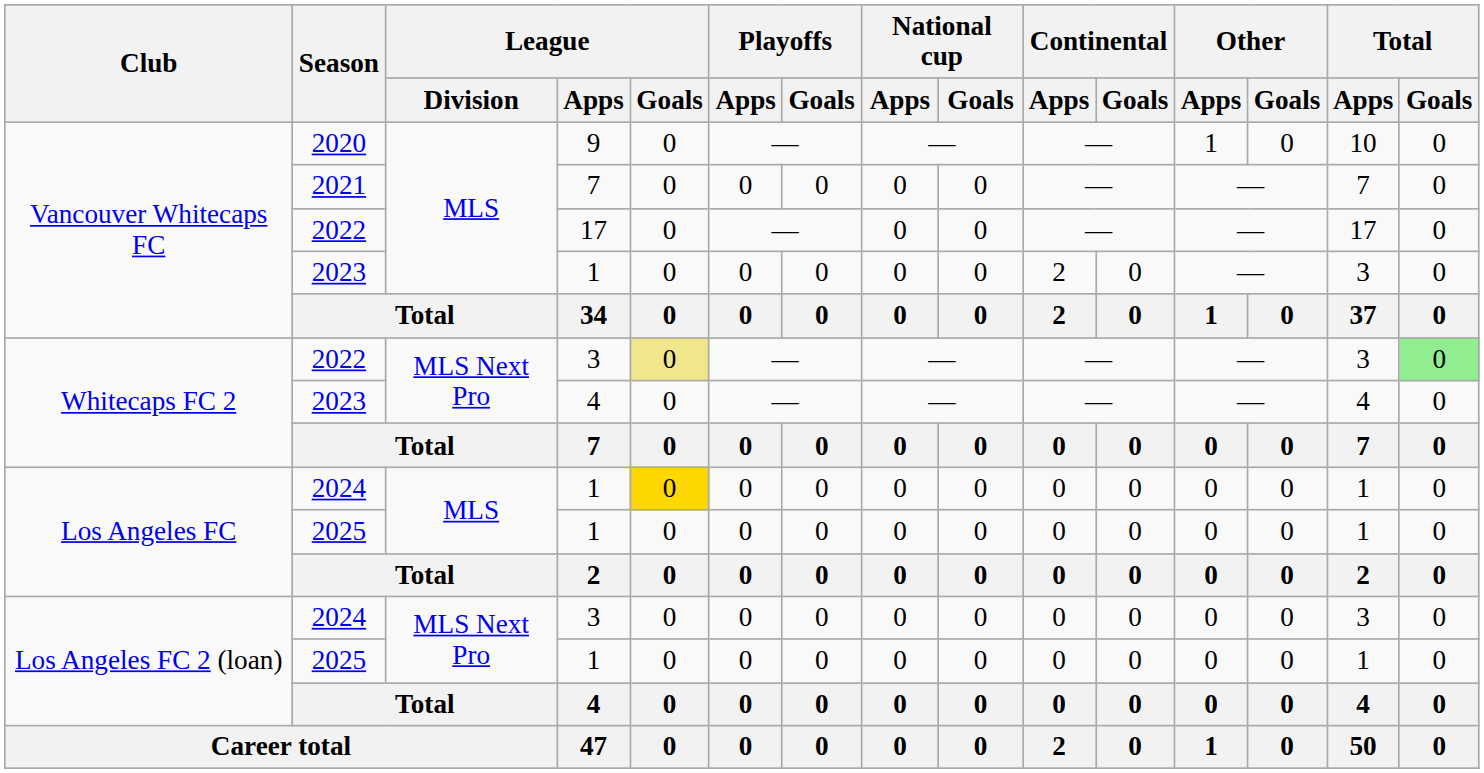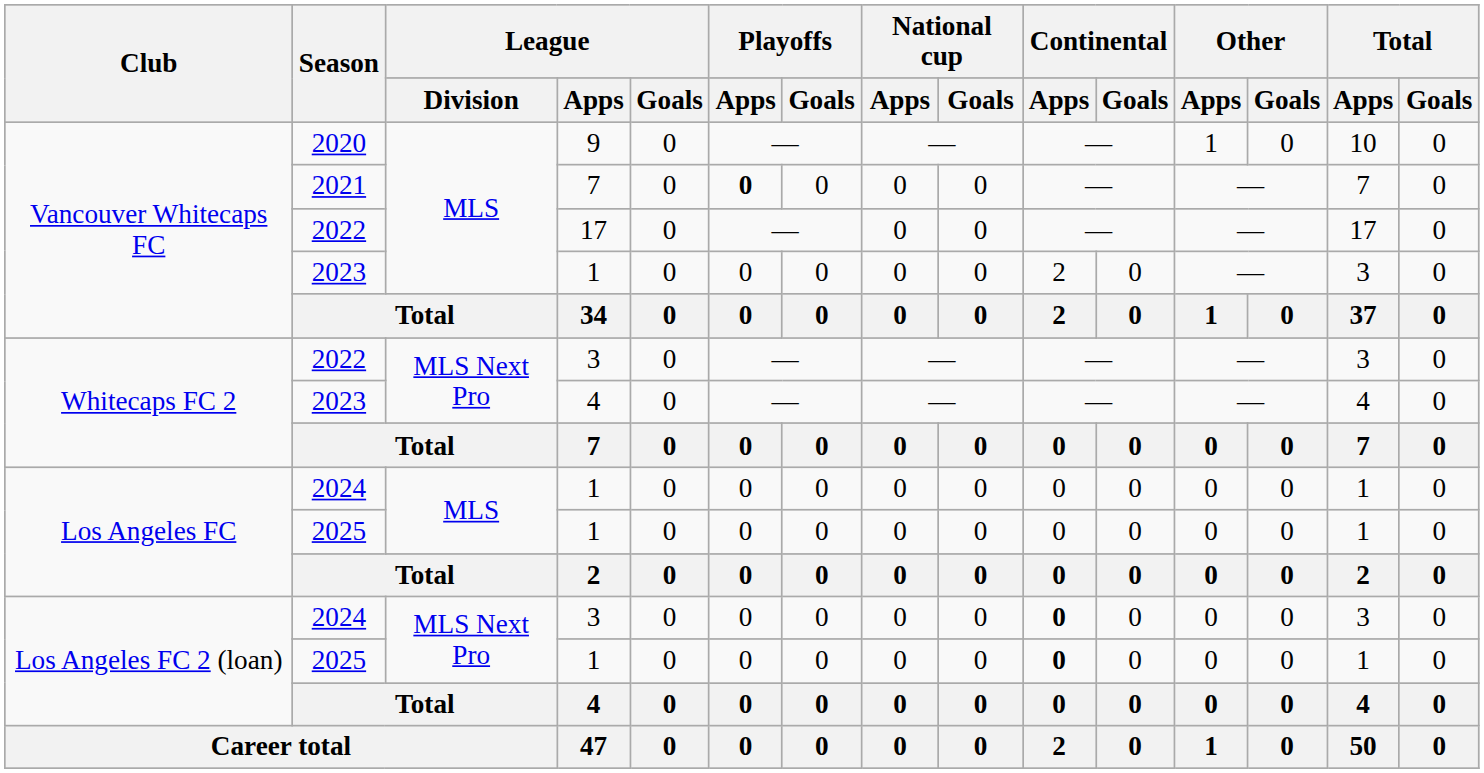(746, 186) normal -> (746, 186) bold
(670, 358) khaki background -> (670, 358) no background
(1439, 358) lightgreen background -> (1439, 358) no background
(670, 488) gold background -> (670, 488) no background
(1059, 617) normal -> (1059, 617) bold
(1059, 660) normal -> (1059, 660) bold
